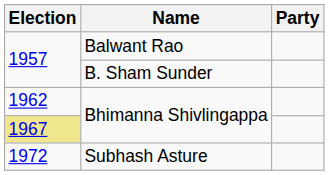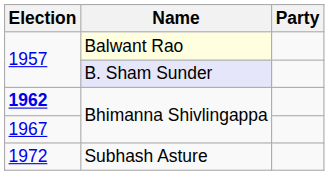(134, 45) no background -> (134, 45) lightyellow background
(148, 73) no background -> (148, 73) lavender background
(28, 101) normal -> (28, 101) bold
(28, 128) khaki background -> (28, 128) no background
